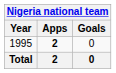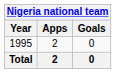(55, 44) bold -> (55, 44) normal
